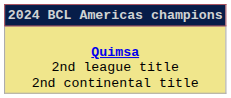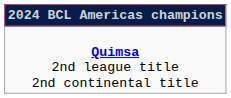(115, 68) khaki background -> (115, 68) no background
